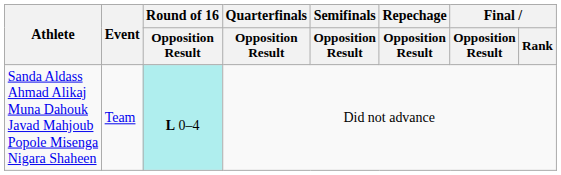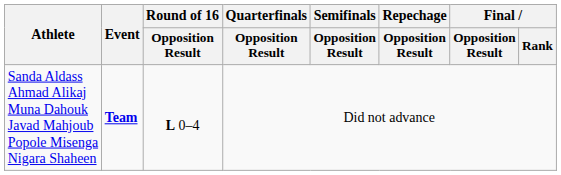(120, 117) normal -> (121, 117) bold
(183, 126) paleturquoise background -> (183, 126) no background
